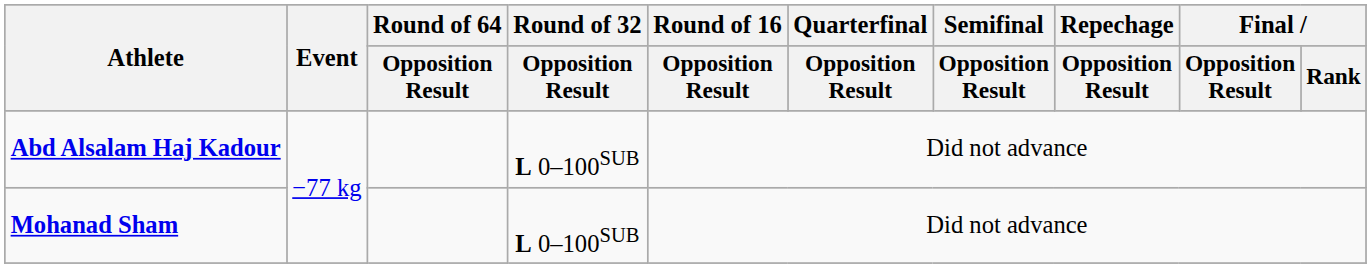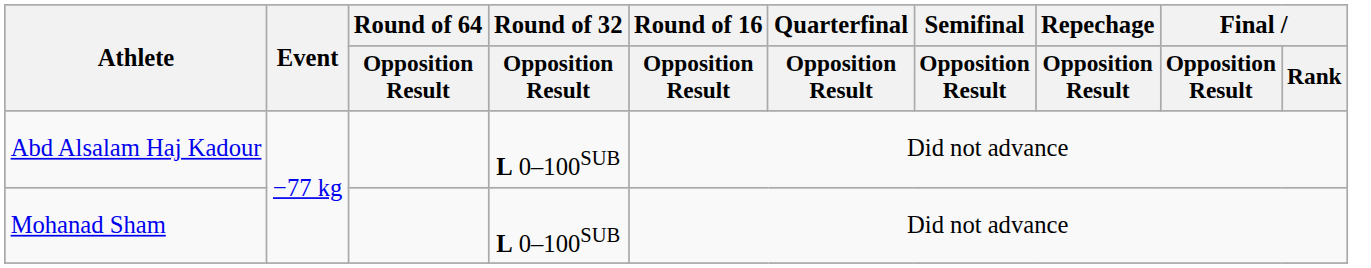(146, 149) bold -> (136, 149) normal
(94, 225) bold -> (88, 225) normal
